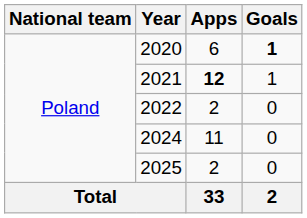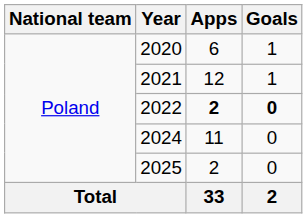(272, 49) bold -> (272, 49) normal
(214, 78) bold -> (214, 78) normal
(214, 108) normal -> (214, 108) bold
(272, 108) normal -> (272, 108) bold
